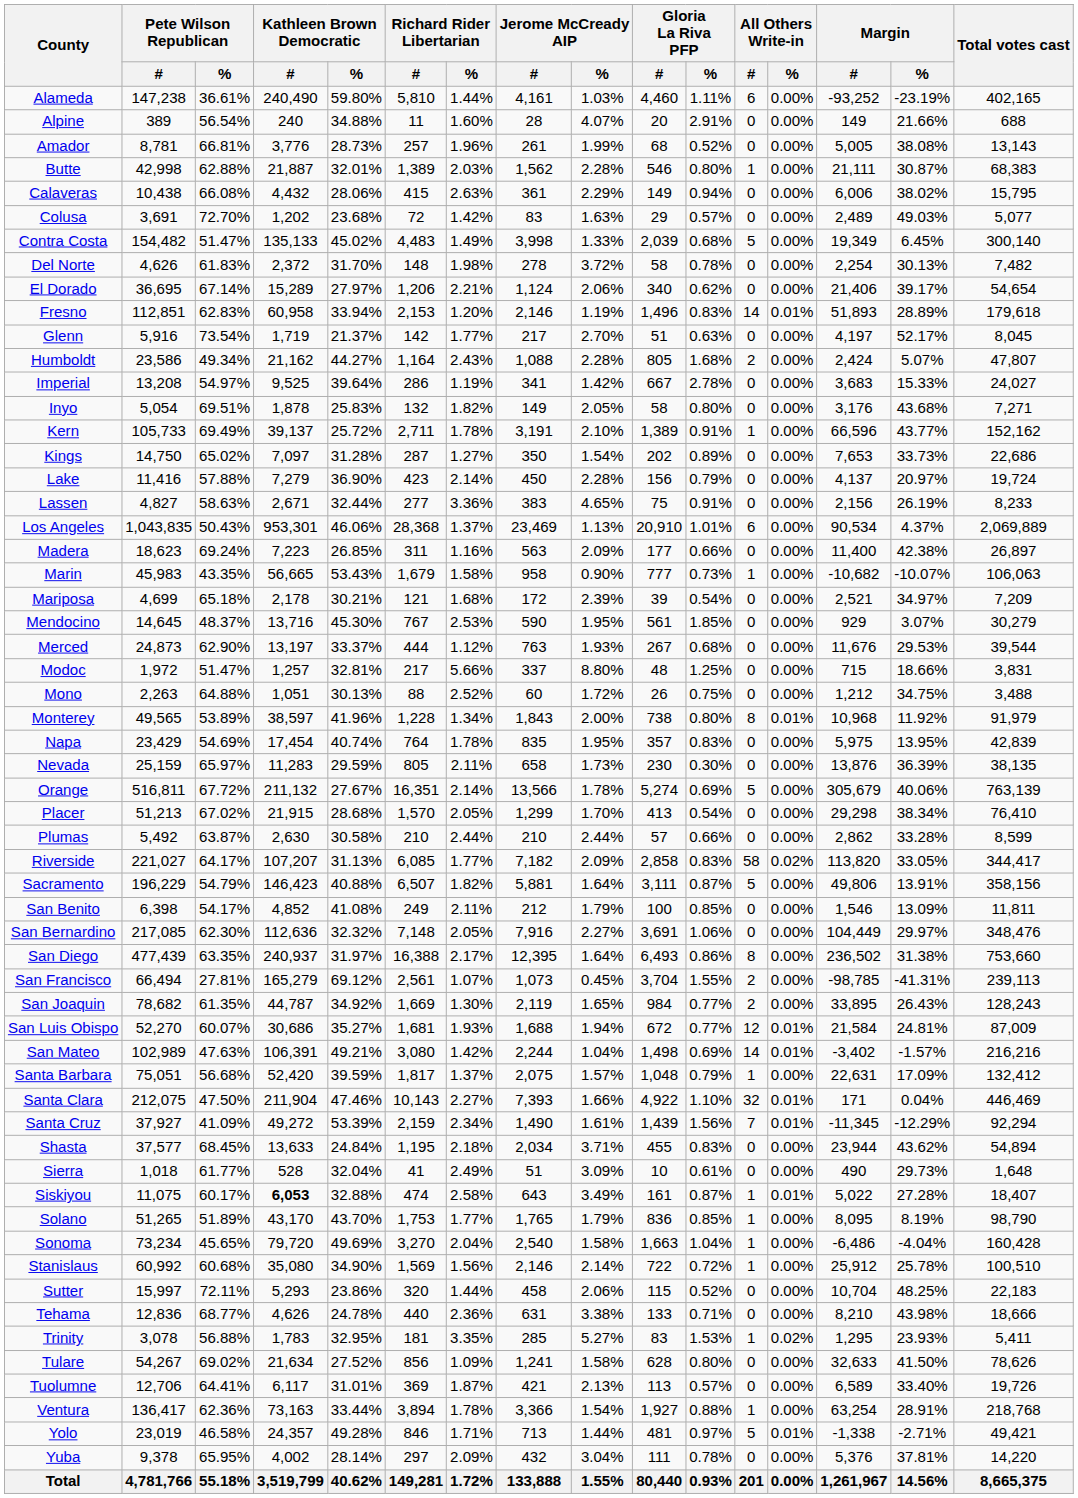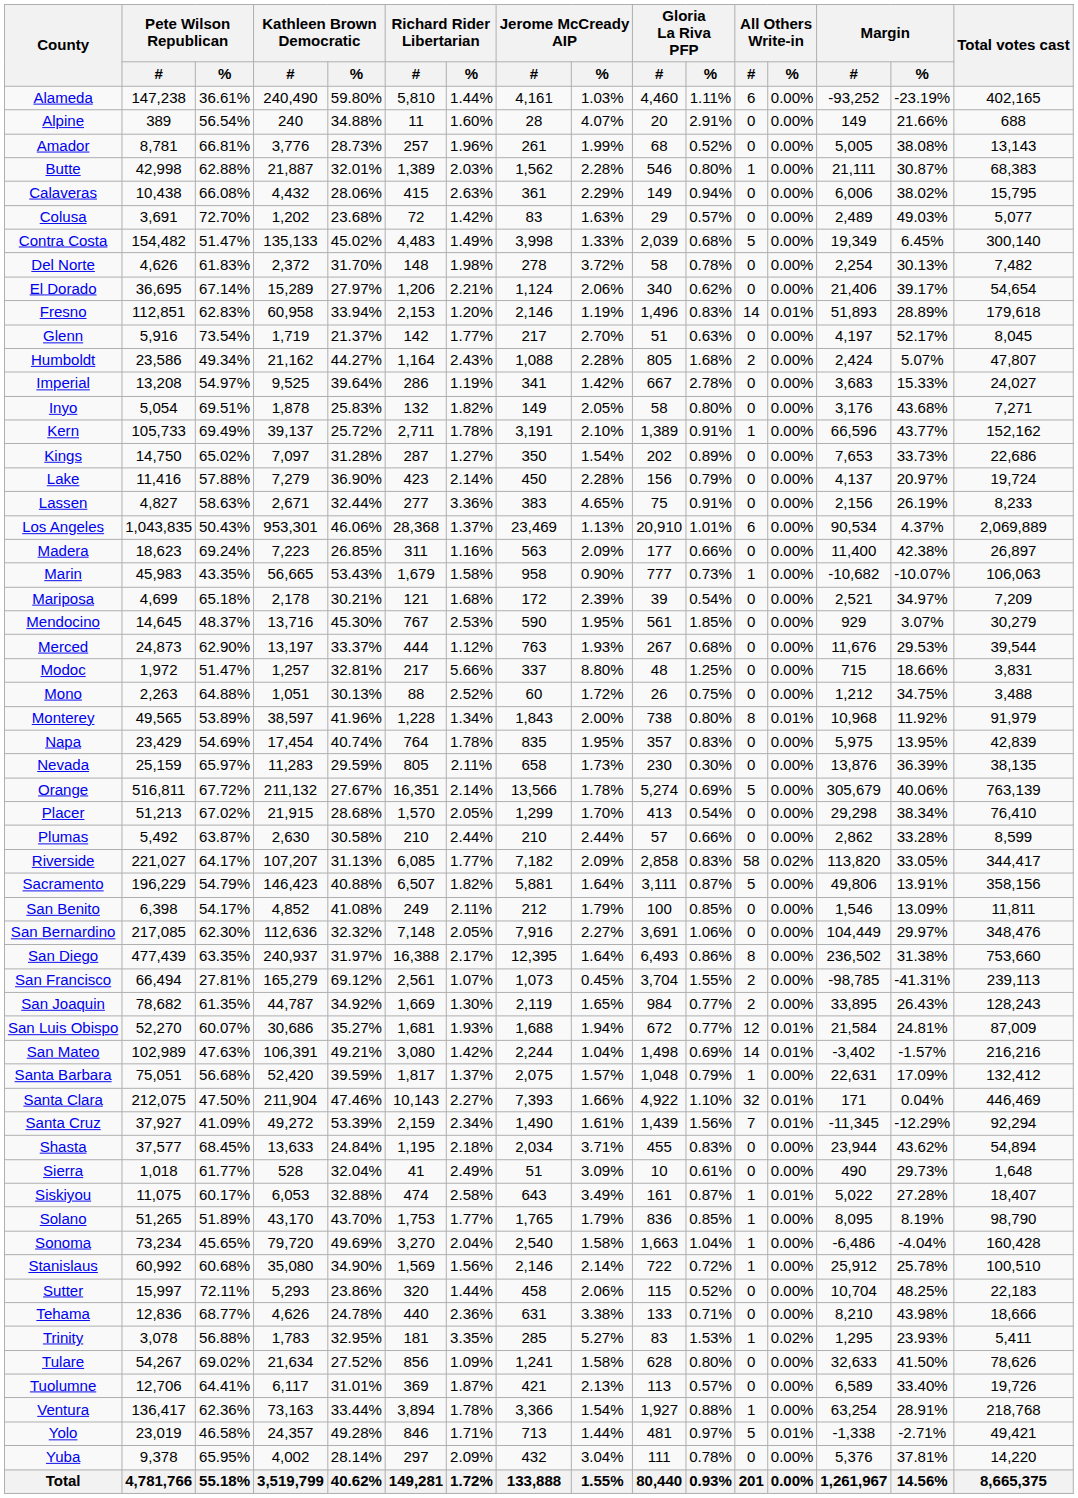(290, 1195) bold -> (290, 1195) normal
